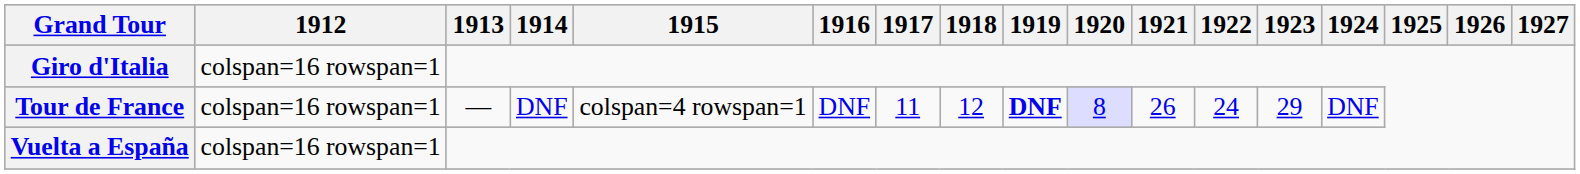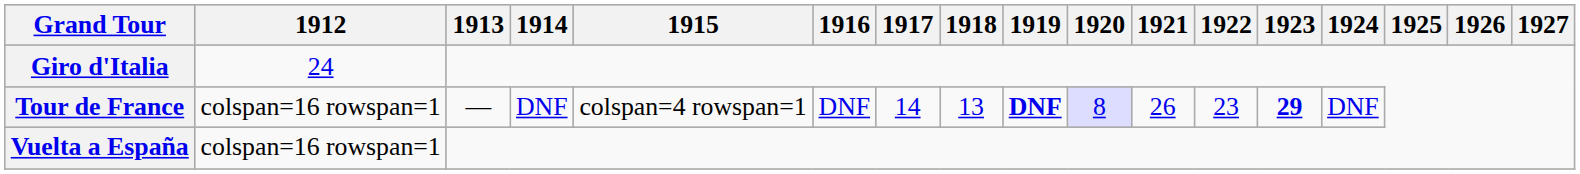(321, 65) colspan=16 rowspan=1 -> (321, 65) 24
(908, 106) 11 -> (908, 106) 14
(971, 106) 12 -> (971, 106) 13
(1226, 106) 24 -> (1226, 106) 23
(1290, 106) normal -> (1290, 106) bold
